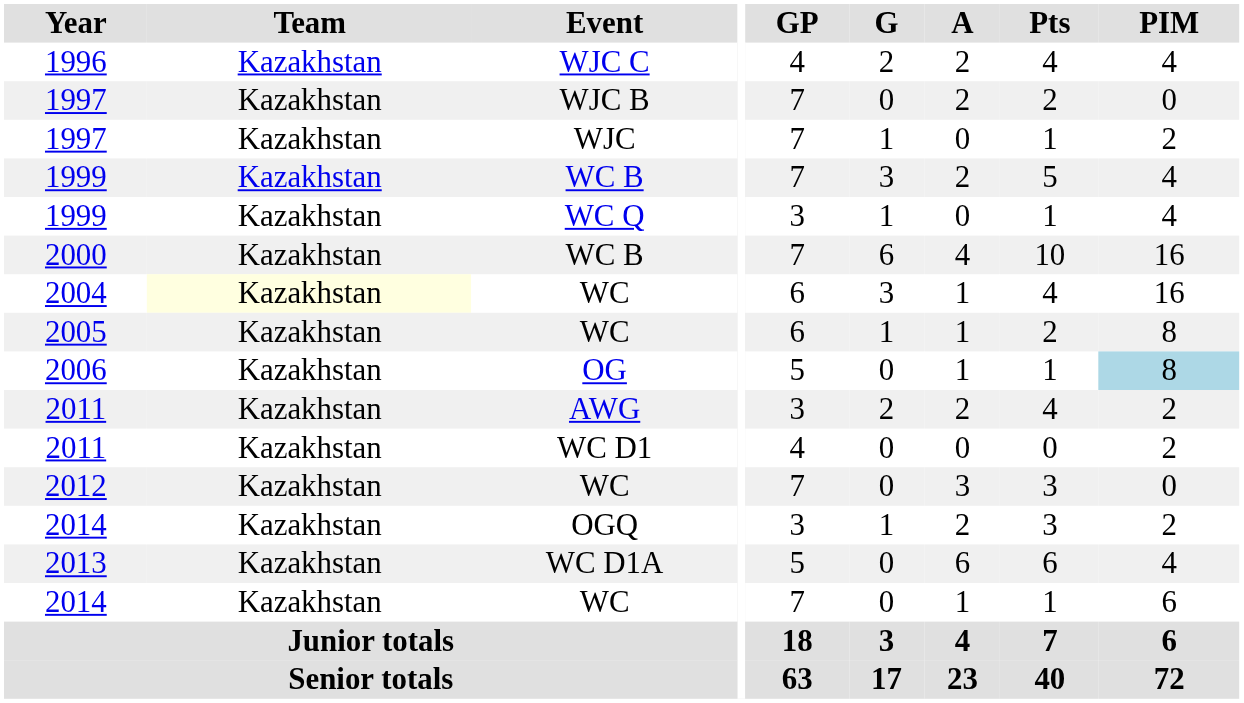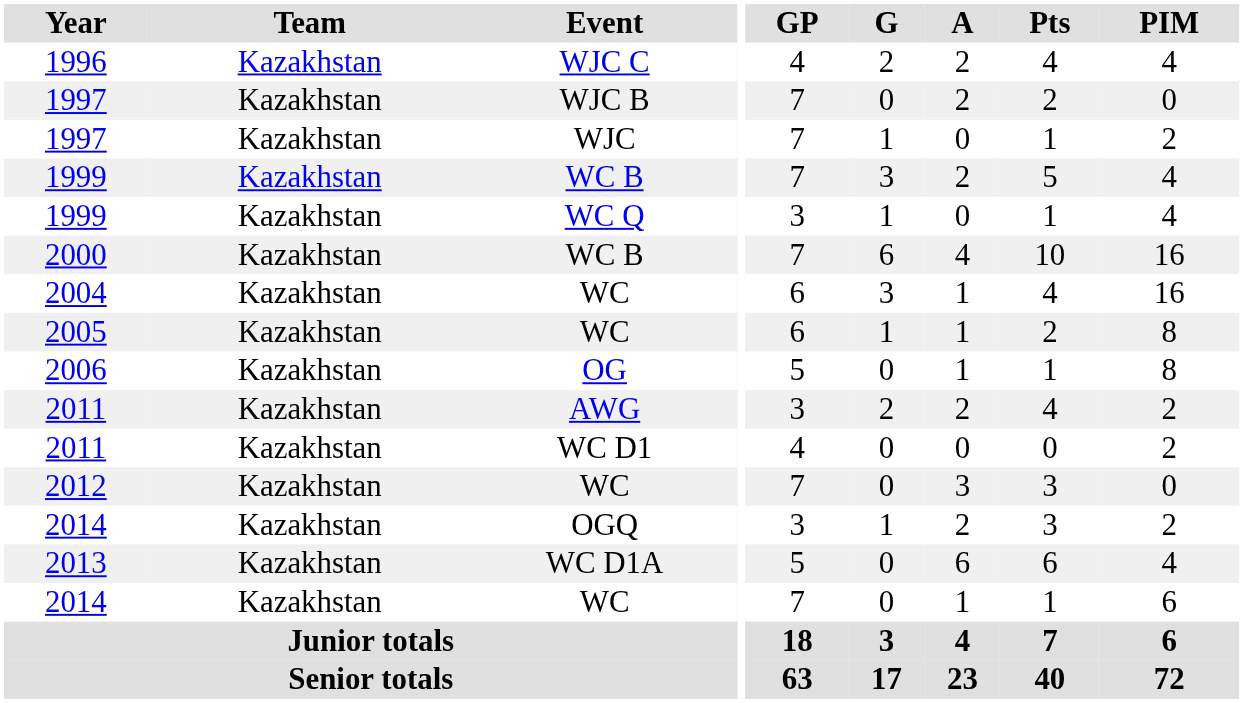(310, 293) lightyellow background -> (310, 293) no background
(1169, 370) lightblue background -> (1169, 370) no background
